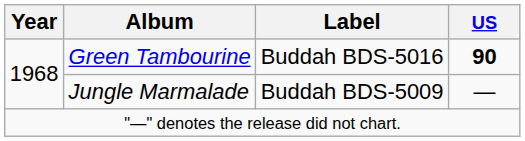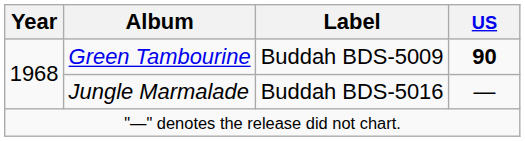(352, 56) Buddah BDS-5016 -> (352, 56) Buddah BDS-5009
(352, 91) Buddah BDS-5009 -> (352, 91) Buddah BDS-5016
